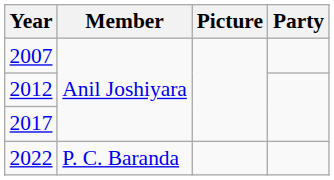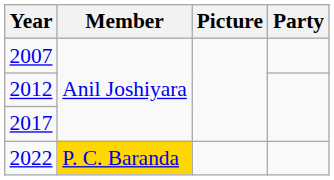(121, 157) no background -> (121, 157) gold background
